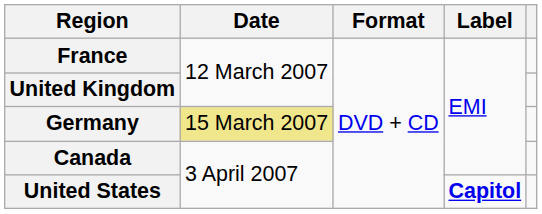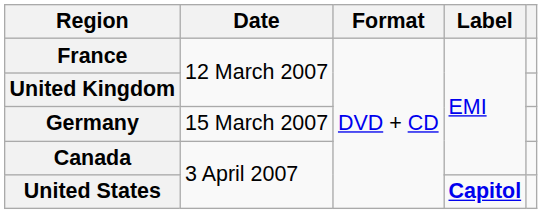(257, 123) khaki background -> (257, 123) no background
